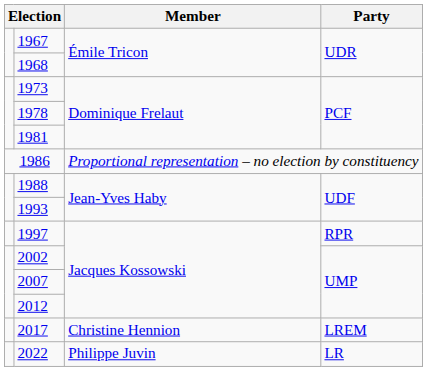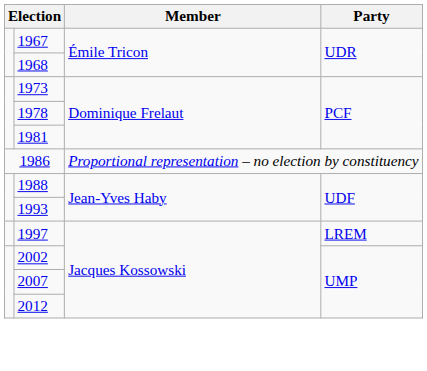(339, 233) RPR -> (346, 233) LREM
- row: (33, 329)
- row: (33, 354)
